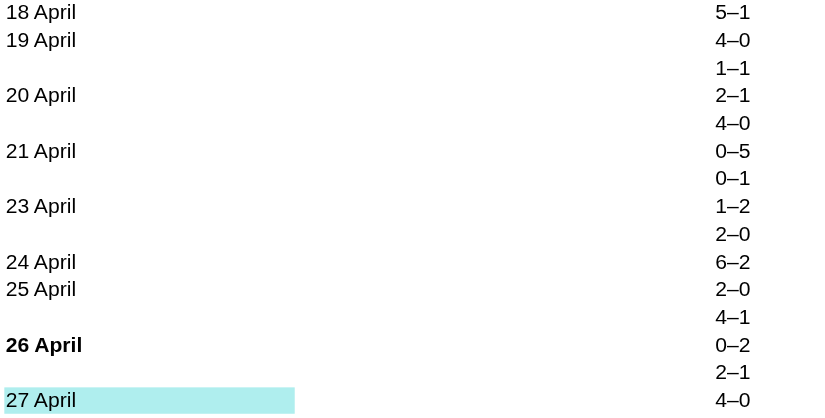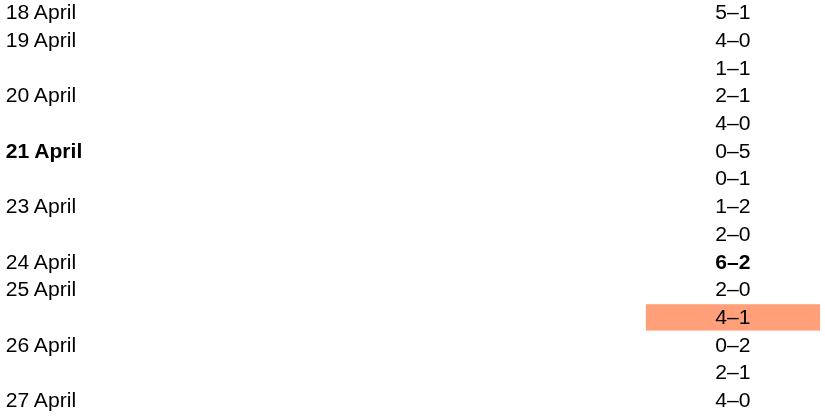(41, 150) normal -> (44, 150) bold
(733, 261) normal -> (733, 261) bold
(733, 317) no background -> (733, 317) lightsalmon background
(44, 344) bold -> (41, 344) normal
(41, 400) paleturquoise background -> (41, 400) no background
